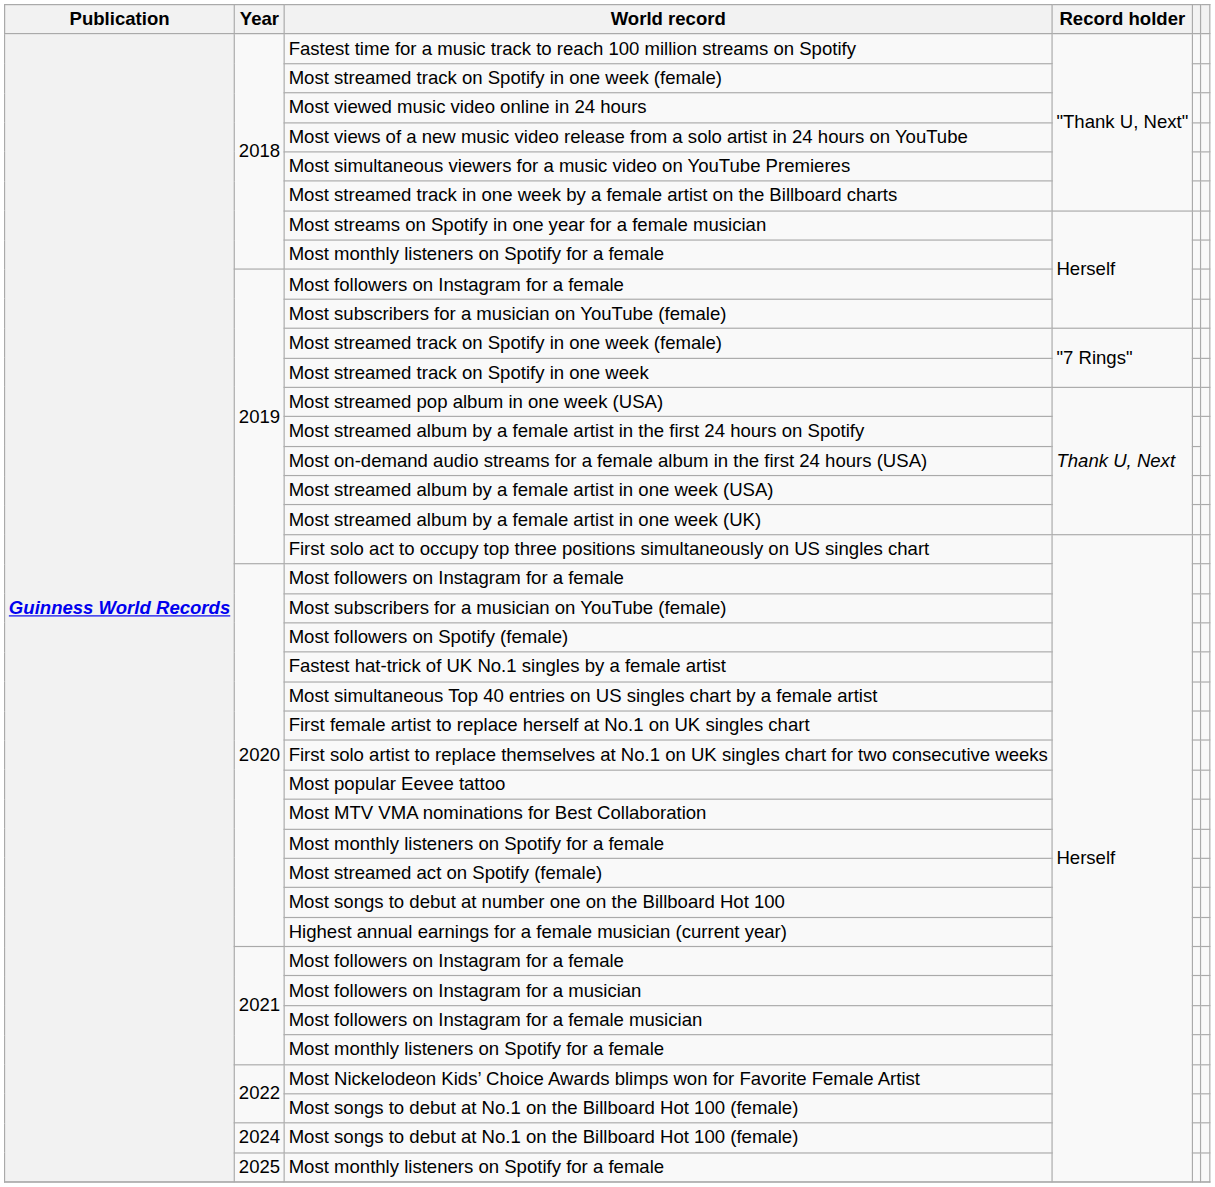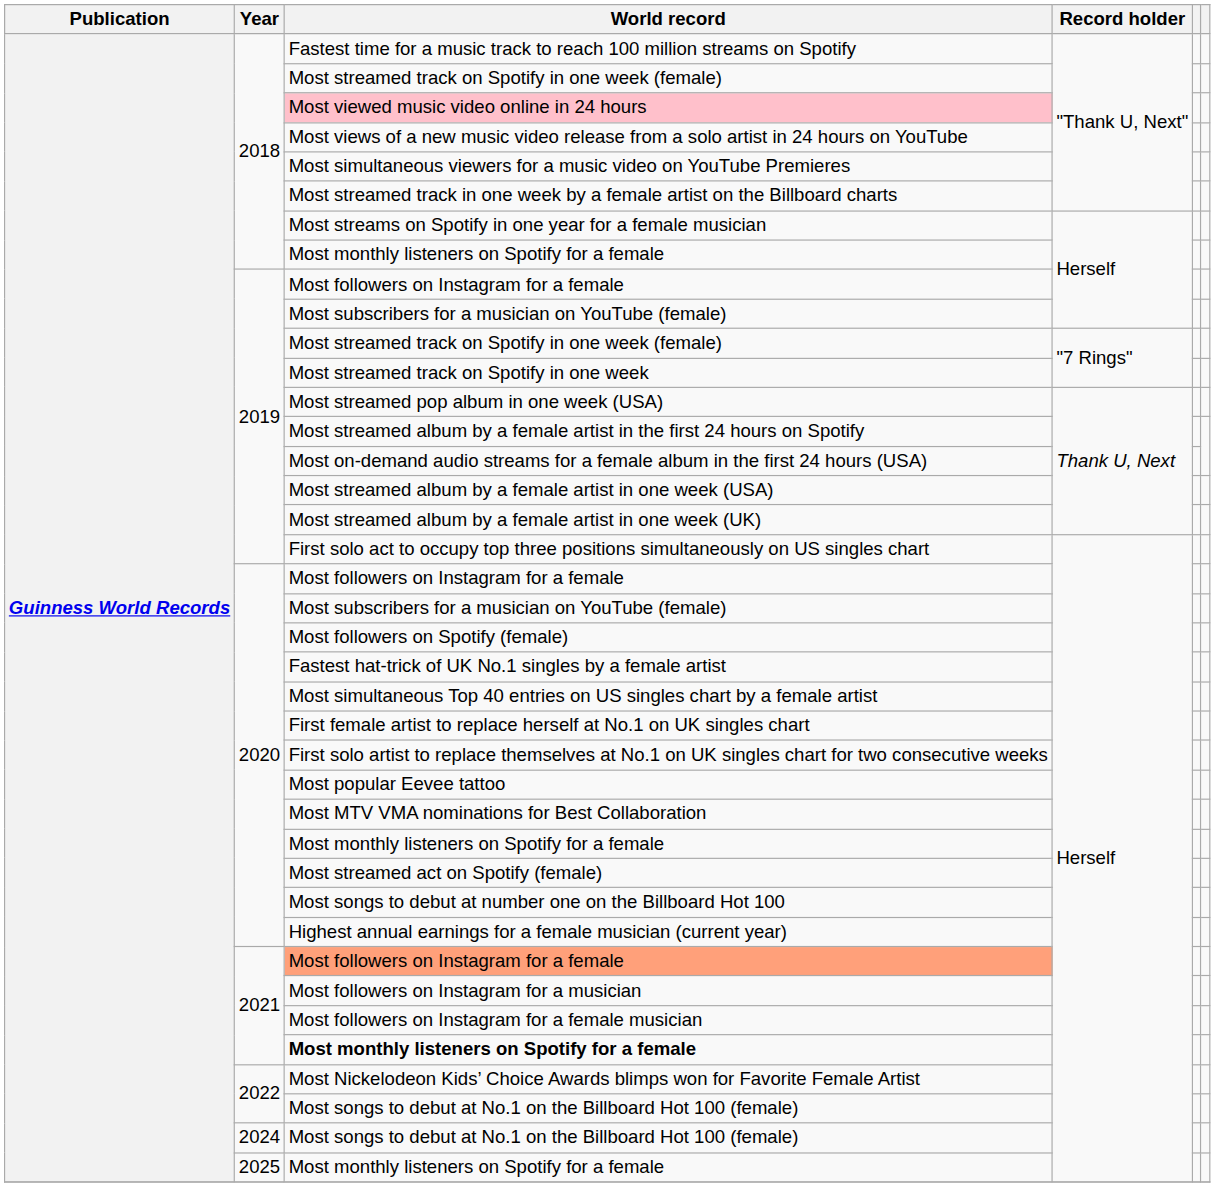(468, 107) no background -> (468, 107) pink background
(456, 961) no background -> (456, 961) lightsalmon background
(476, 1049) normal -> (492, 1049) bold
